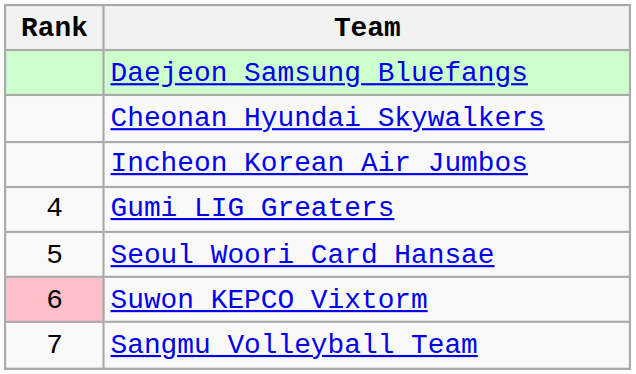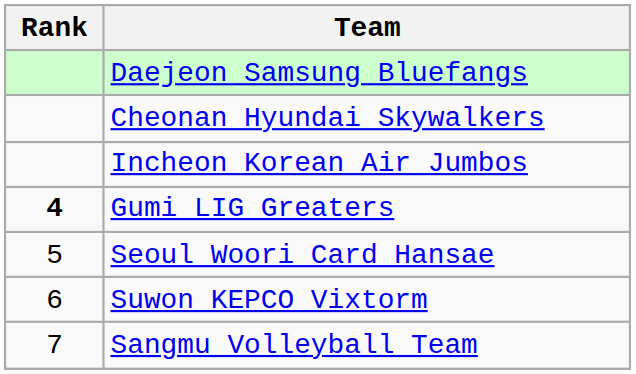(54, 209) normal -> (54, 209) bold
(54, 300) pink background -> (54, 300) no background
